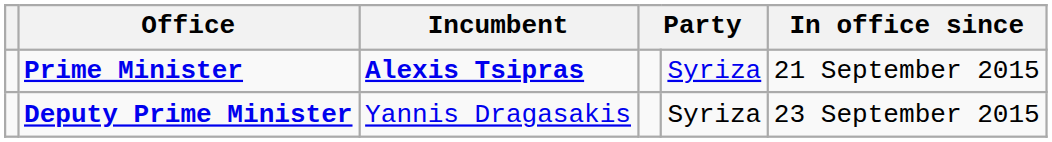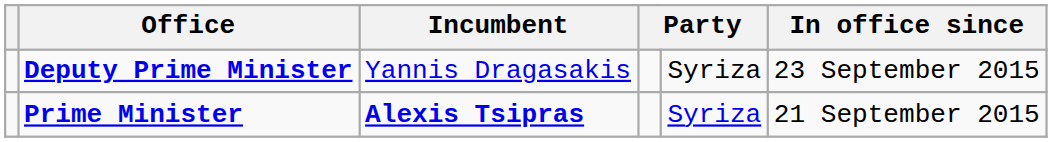rows swapped: (134, 71) <-> (188, 114)
